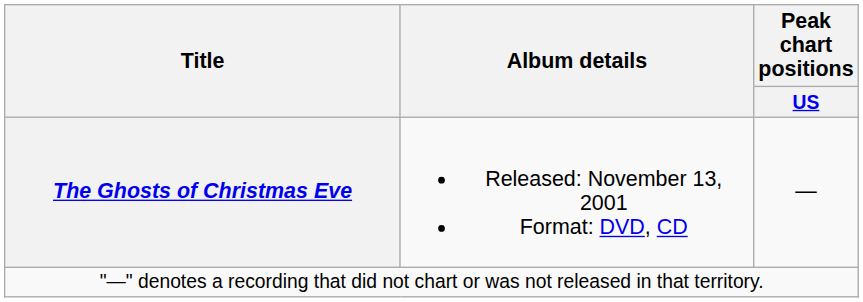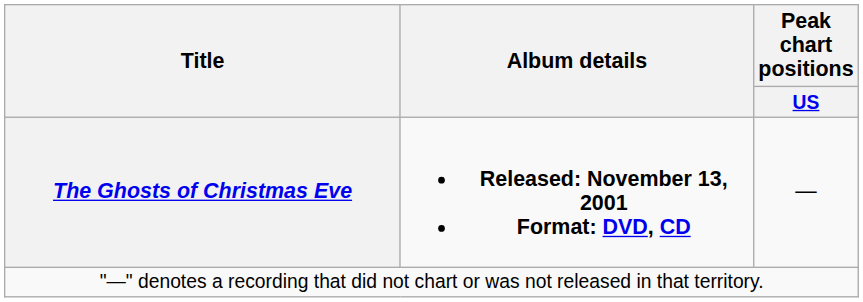(577, 204) normal -> (577, 204) bold
